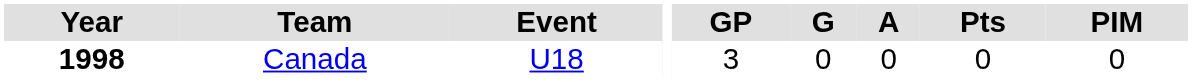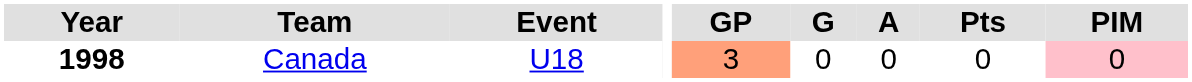(731, 59) no background -> (731, 59) lightsalmon background
(1117, 59) no background -> (1117, 59) pink background
